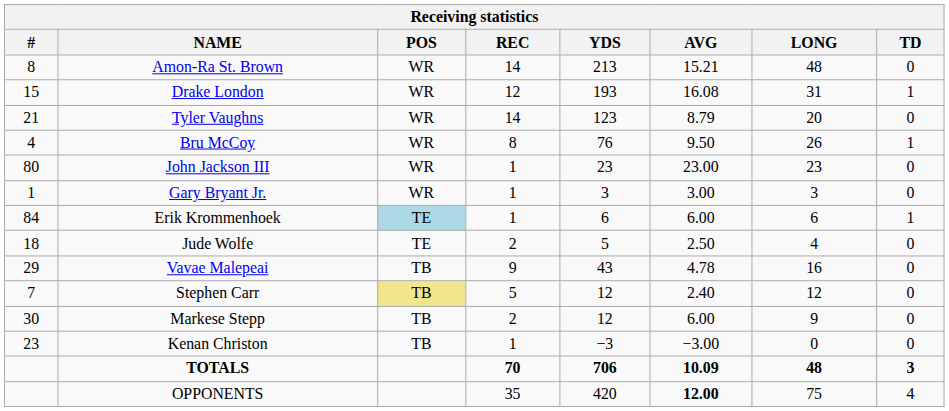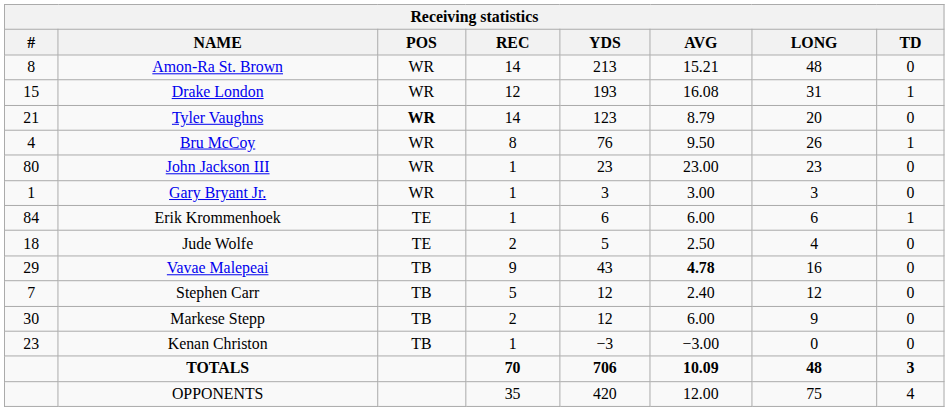(421, 117) normal -> (421, 117) bold
(421, 218) lightblue background -> (421, 218) no background
(701, 268) normal -> (701, 268) bold
(421, 293) khaki background -> (421, 293) no background
(701, 393) bold -> (701, 393) normal
